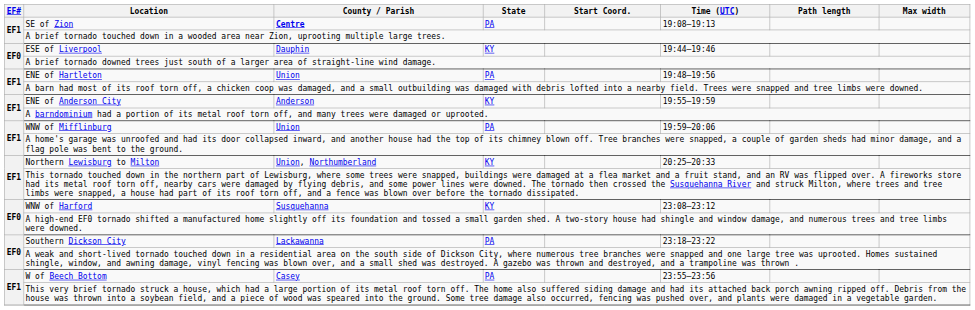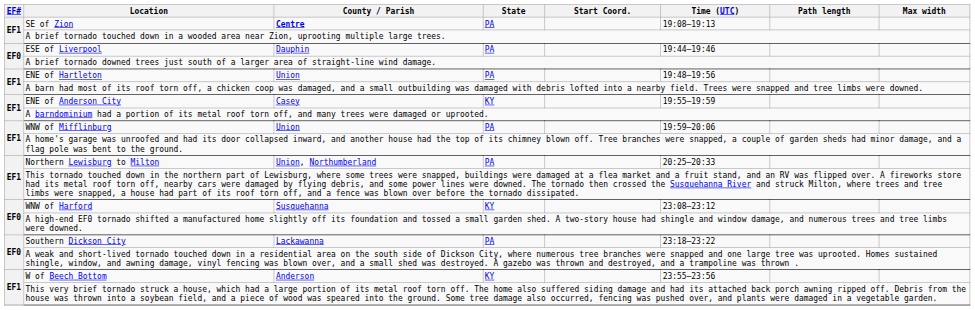(490, 50) KY -> (490, 50) PA
(295, 101) Anderson -> (288, 101) Casey
(490, 162) KY -> (490, 162) PA
(288, 276) Casey -> (295, 276) Anderson
(490, 276) PA -> (490, 276) KY
